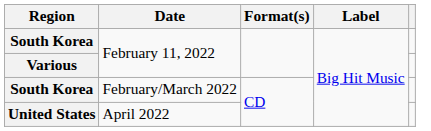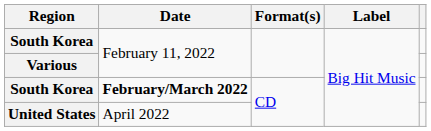(170, 89) normal -> (175, 89) bold
